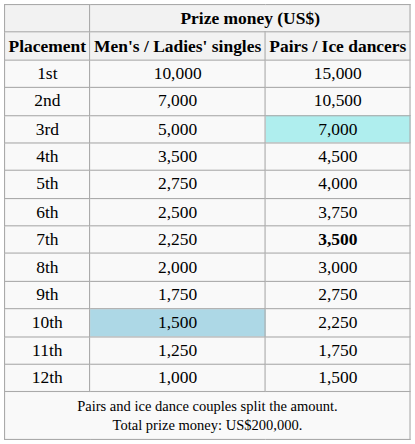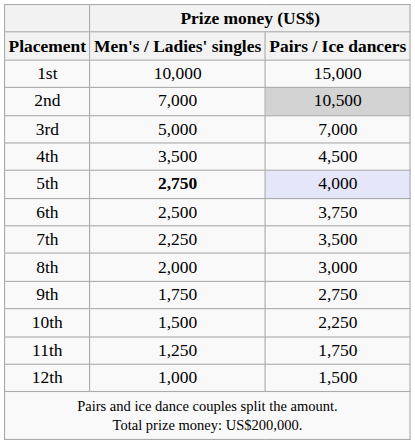(338, 101) no background -> (338, 101) lightgrey background
(338, 128) paleturquoise background -> (338, 128) no background
(178, 184) normal -> (178, 184) bold
(338, 184) no background -> (338, 184) lavender background
(338, 239) bold -> (338, 239) normal
(178, 322) lightblue background -> (178, 322) no background
